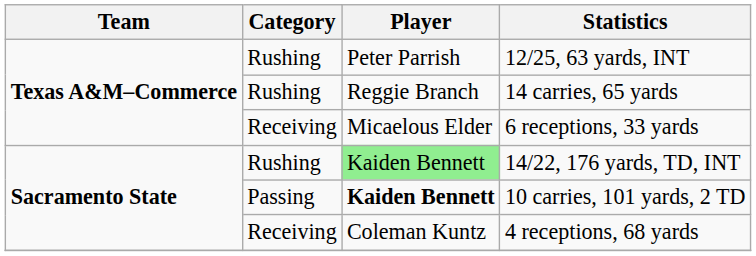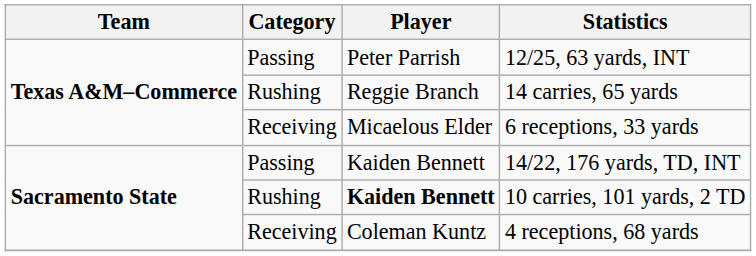(284, 57) Rushing -> (281, 57) Passing
(284, 162) Rushing -> (281, 162) Passing
(416, 162) lightgreen background -> (416, 162) no background
(281, 197) Passing -> (284, 197) Rushing
